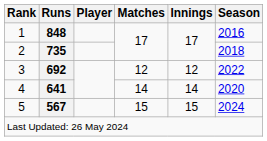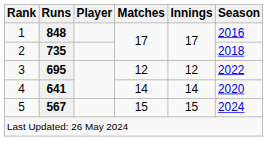(56, 70) 692 -> (56, 70) 695
